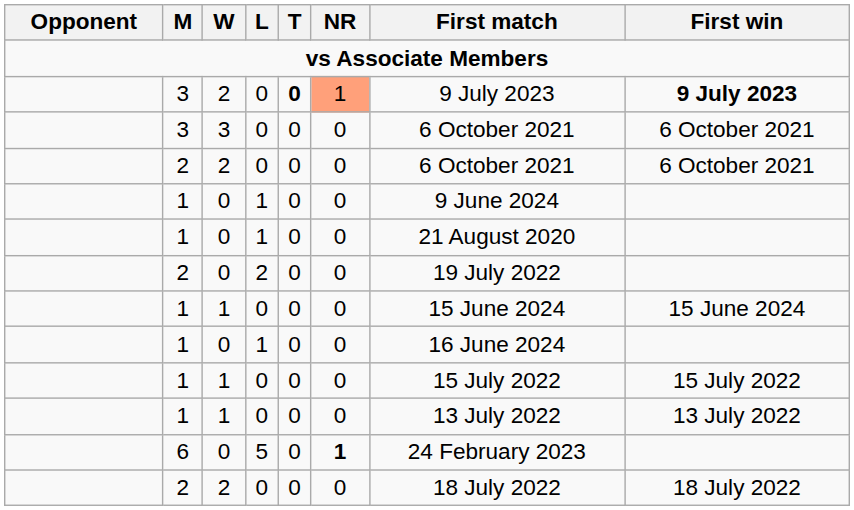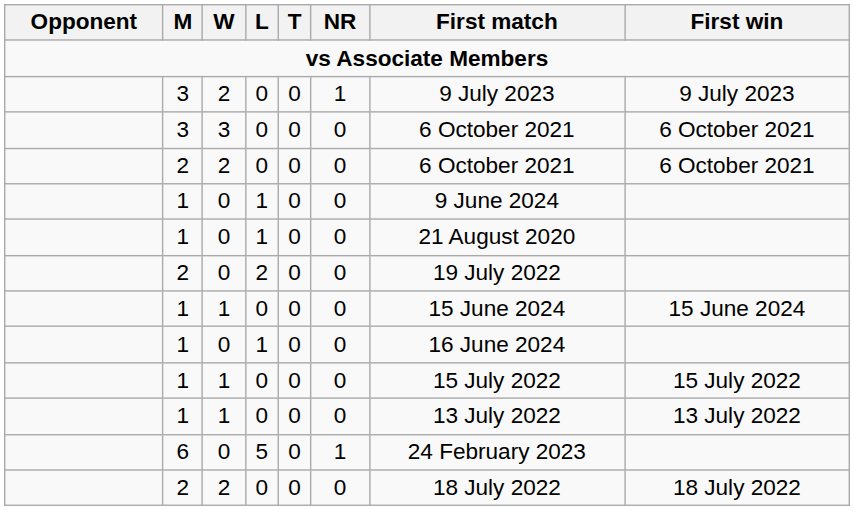(295, 93) bold -> (295, 93) normal
(340, 93) lightsalmon background -> (340, 93) no background
(737, 93) bold -> (737, 93) normal
(340, 451) bold -> (340, 451) normal
